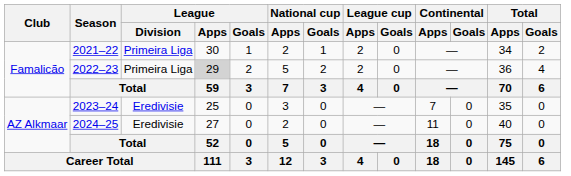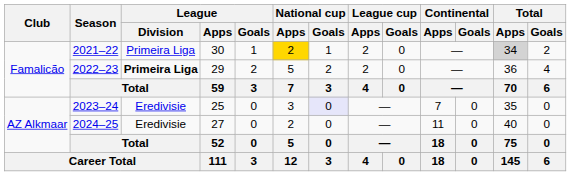(286, 50) no background -> (291, 50) gold background
(505, 50) no background -> (510, 50) lightgrey background
(158, 69) normal -> (161, 69) bold
(212, 69) lightgrey background -> (218, 69) no background
(323, 106) no background -> (329, 106) lavender background
